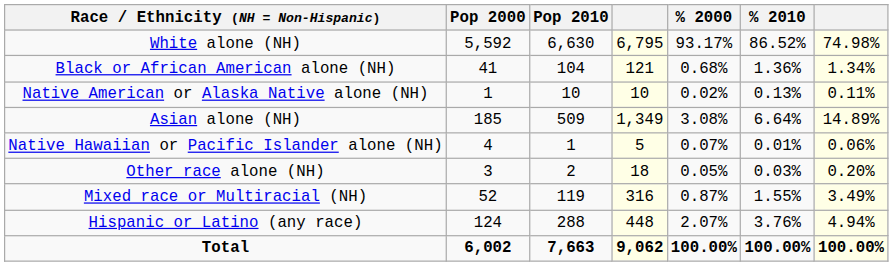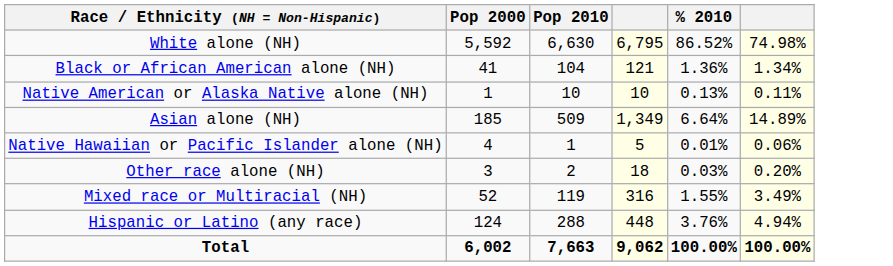- column: (704, 17)
